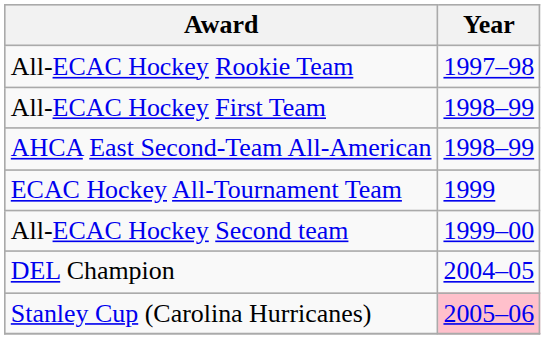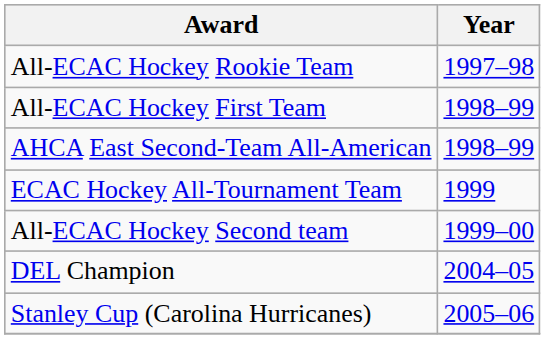(489, 312) pink background -> (489, 312) no background
